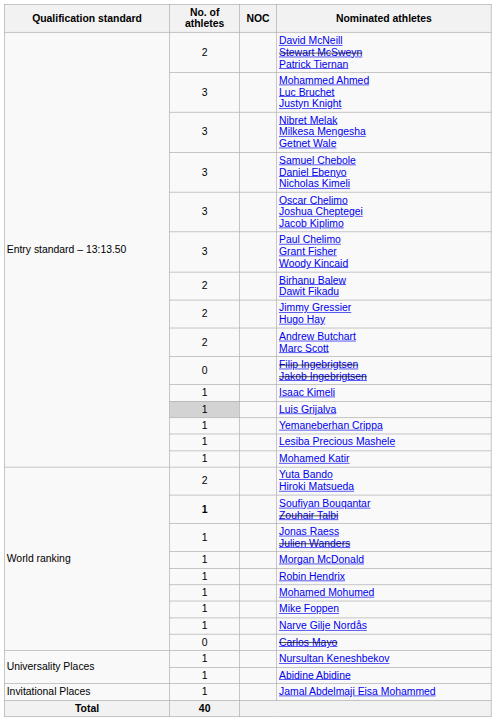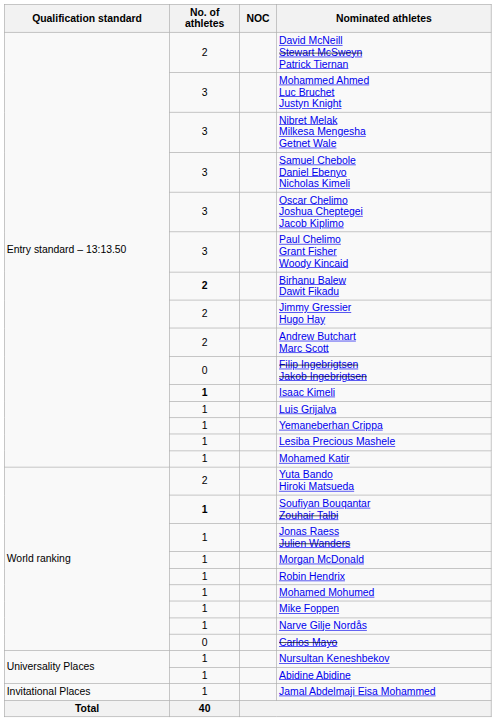(205, 286) normal -> (205, 286) bold
(205, 393) normal -> (205, 393) bold
(205, 409) lightgrey background -> (205, 409) no background
